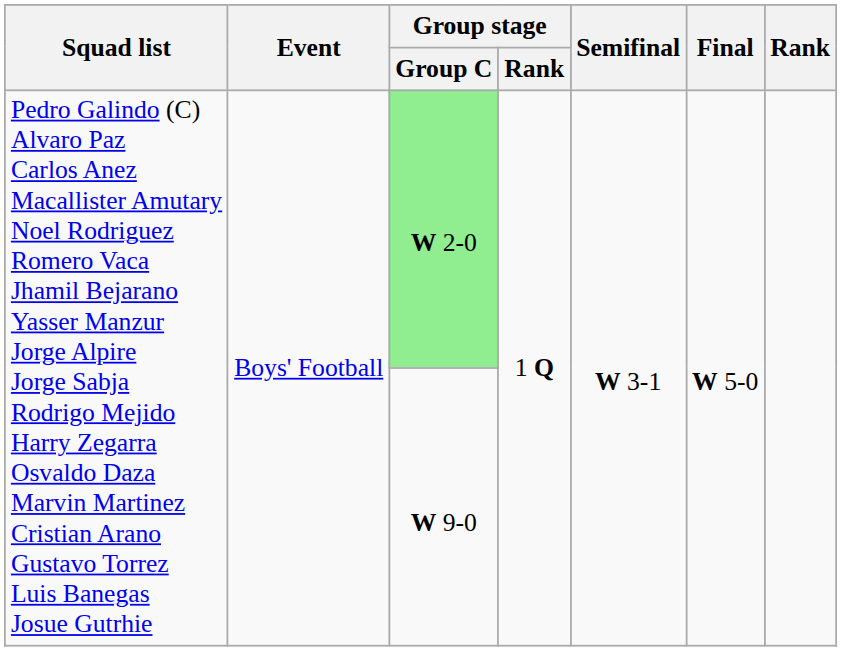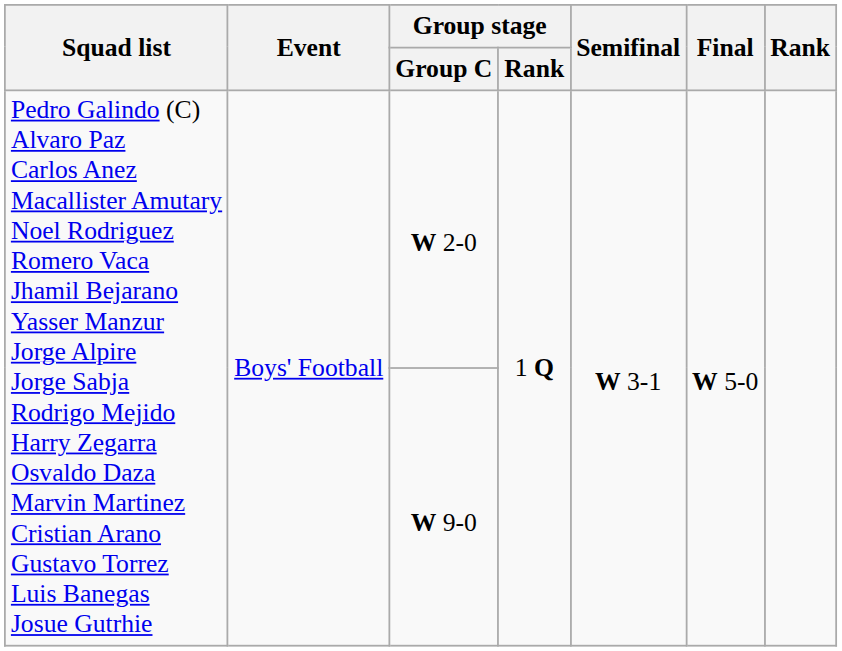(444, 243) lightgreen background -> (444, 243) no background
